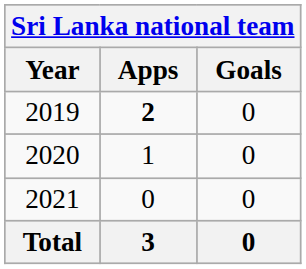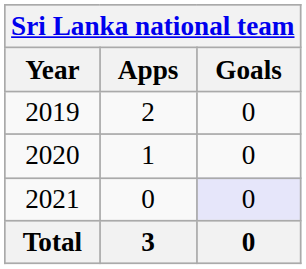(148, 112) bold -> (148, 112) normal
(249, 198) no background -> (249, 198) lavender background
